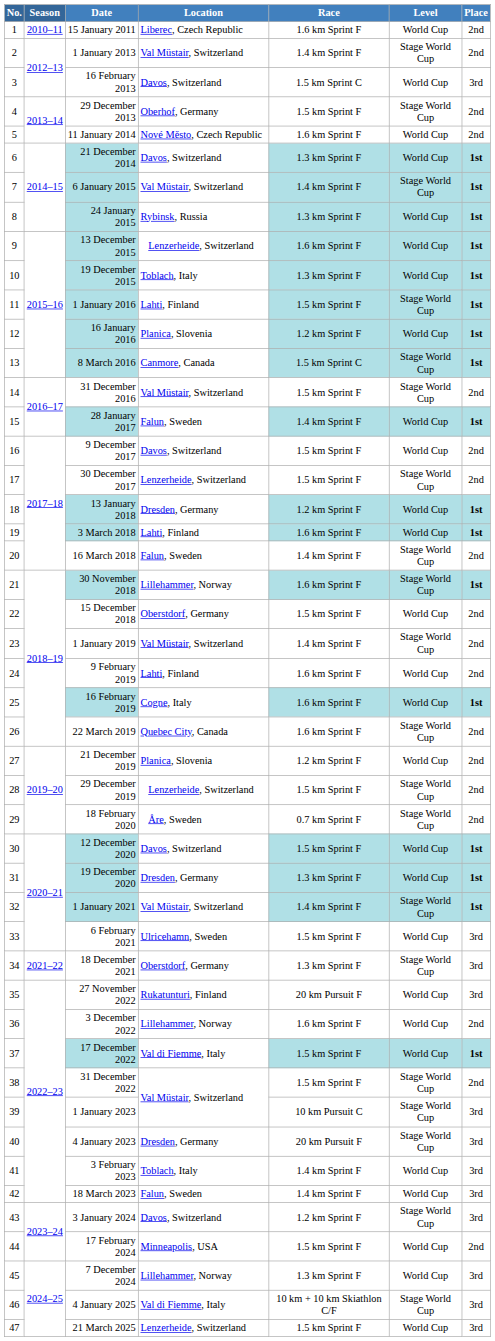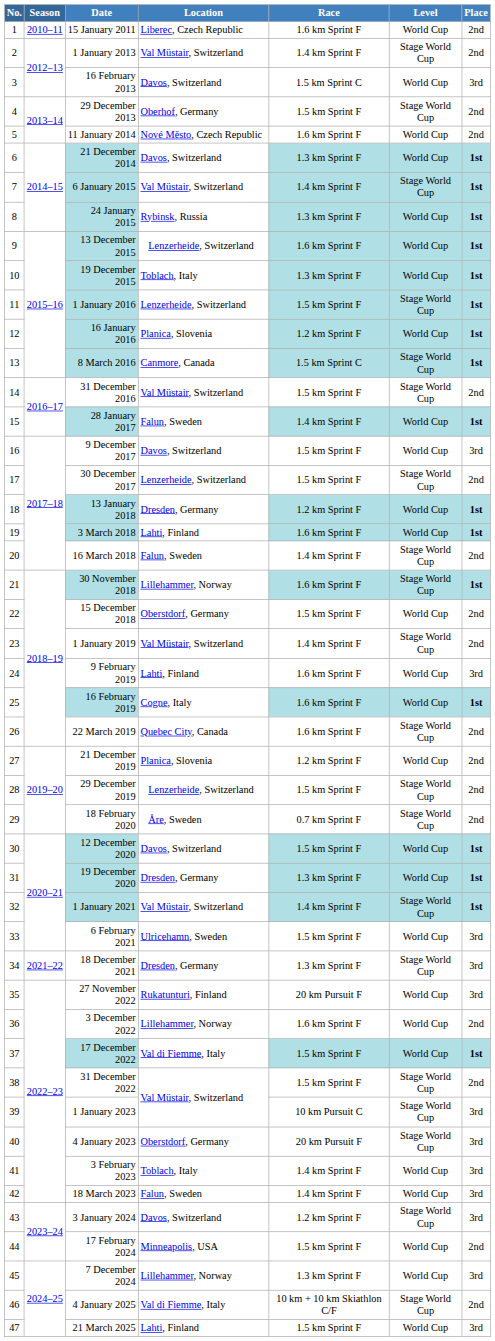(170, 304) Lahti, Finland -> (193, 304) Lenzerheide, Switzerland
(476, 451) 2nd -> (476, 451) 3rd
(476, 673) 2nd -> (476, 673) 3rd
(185, 965) Oberstdorf, Germany -> (180, 965) Dresden, Germany
(180, 1141) Dresden, Germany -> (185, 1141) Oberstdorf, Germany
(476, 1305) 3rd -> (476, 1305) 2nd
(193, 1328) Lenzerheide, Switzerland -> (170, 1328) Lahti, Finland
